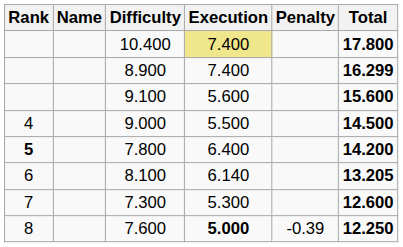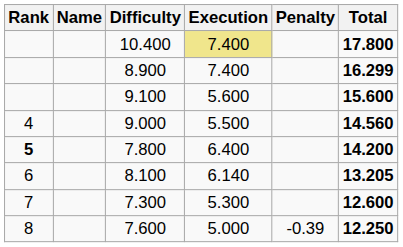(368, 123) 14.500 -> (368, 123) 14.560
(228, 228) bold -> (228, 228) normal
